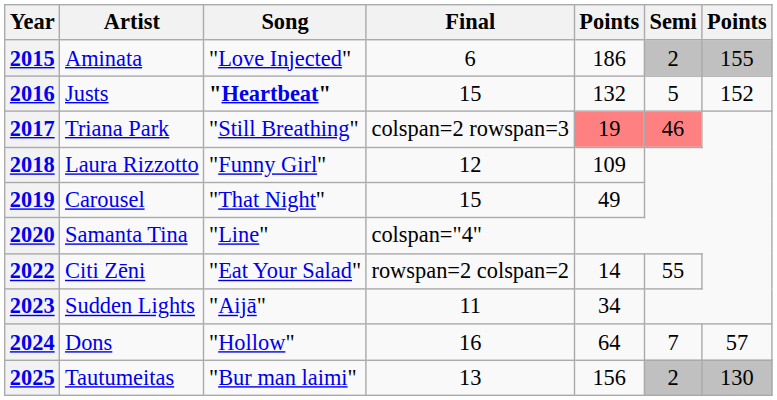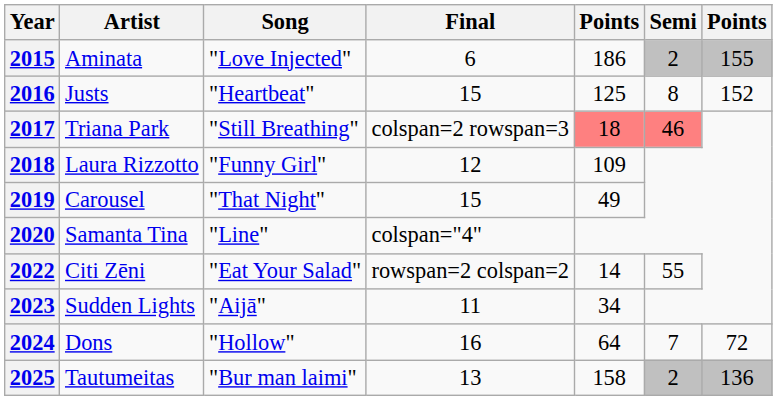(270, 93) bold -> (262, 93) normal
(609, 93) 132 -> (609, 93) 125
(673, 93) 5 -> (673, 93) 8
(609, 128) 19 -> (609, 128) 18
(737, 341) 57 -> (737, 341) 72
(609, 377) 156 -> (609, 377) 158
(737, 377) 130 -> (737, 377) 136
